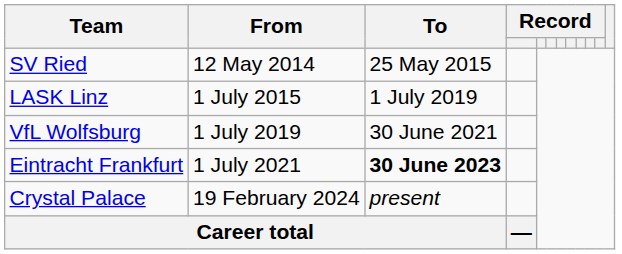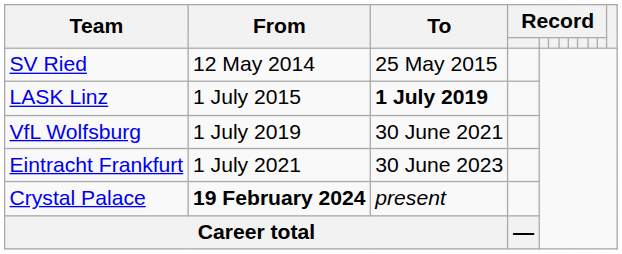(423, 97) normal -> (432, 97) bold
(435, 164) bold -> (439, 164) normal
(276, 198) normal -> (279, 198) bold
